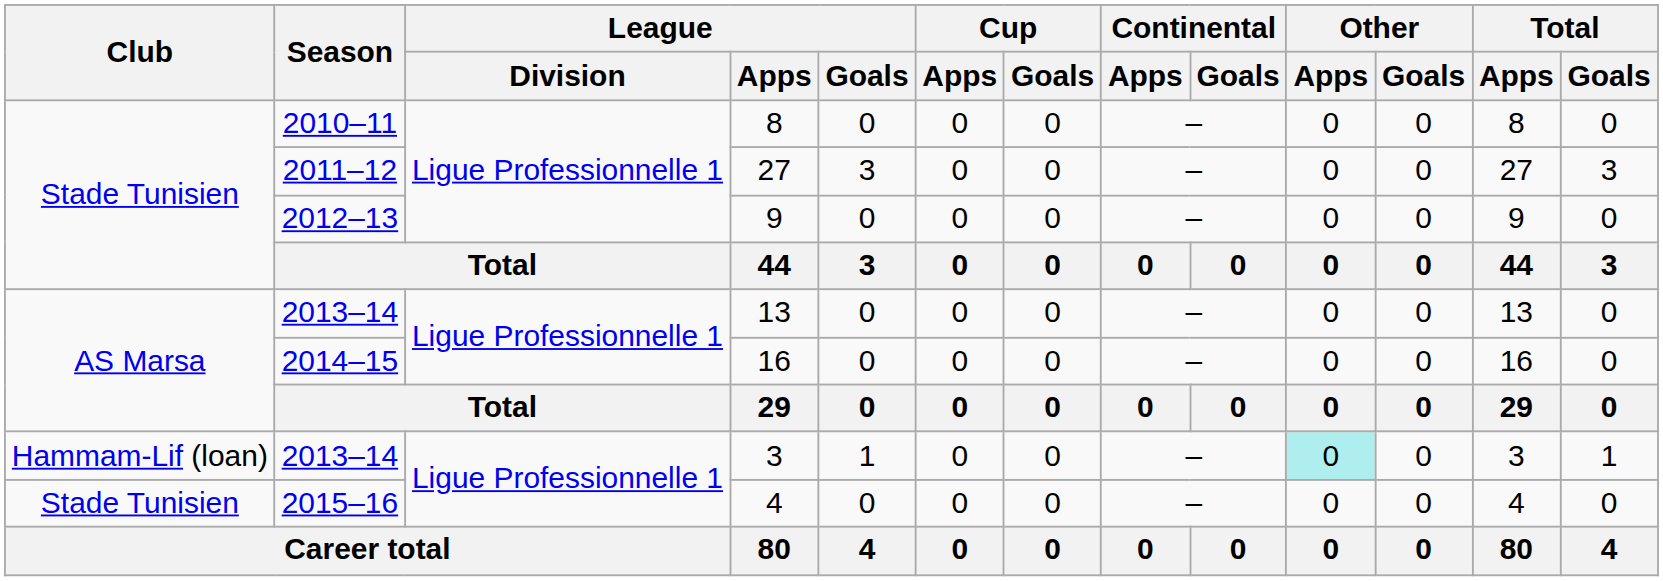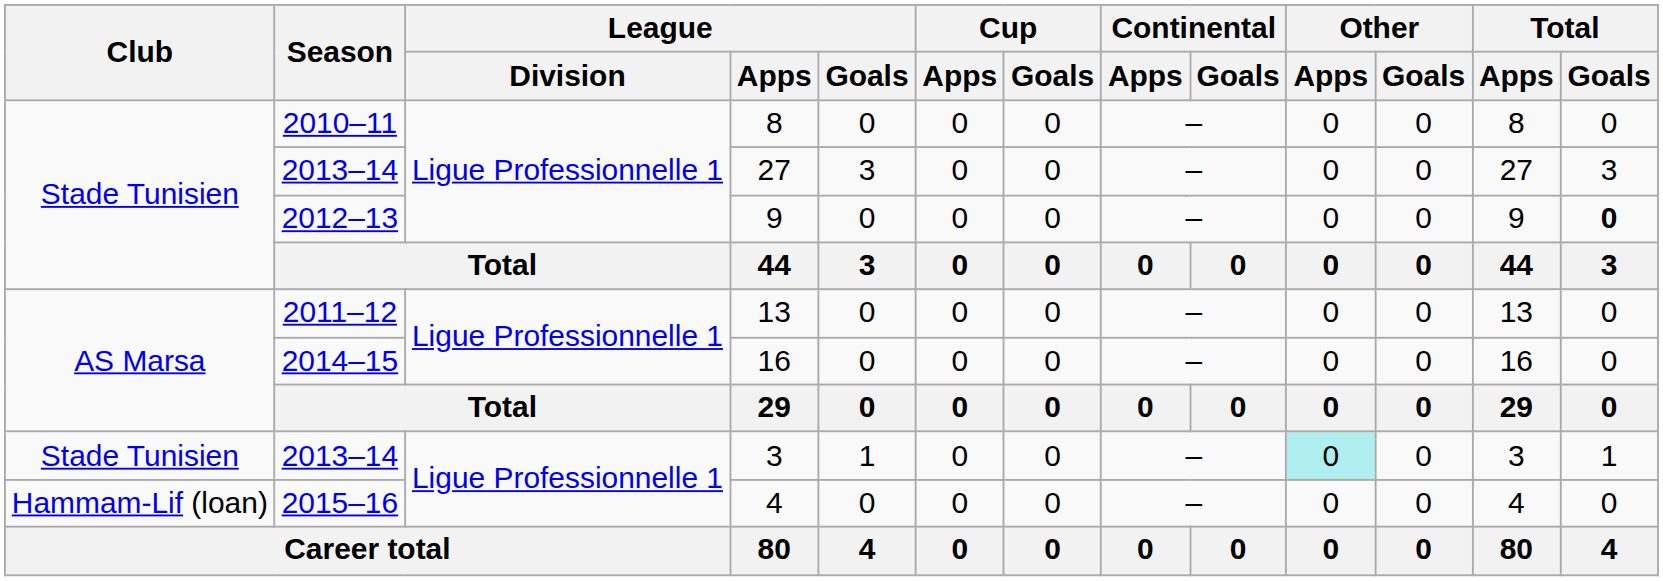(340, 170) 2011–12 -> (340, 170) 2013–14
(1609, 218) normal -> (1609, 218) bold
(340, 312) 2013–14 -> (340, 312) 2011–12
(140, 455) Hammam-Lif (loan) -> (140, 455) Stade Tunisien
(140, 502) Stade Tunisien -> (140, 502) Hammam-Lif (loan)
